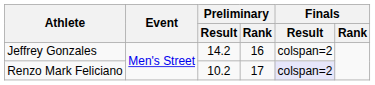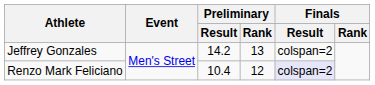(257, 52) 16 -> (257, 52) 13
(219, 71) 10.2 -> (219, 71) 10.4
(257, 71) 17 -> (257, 71) 12
